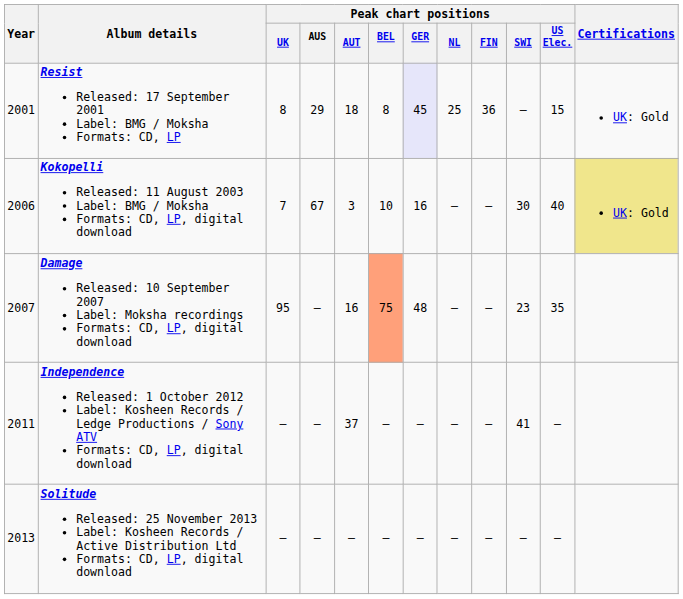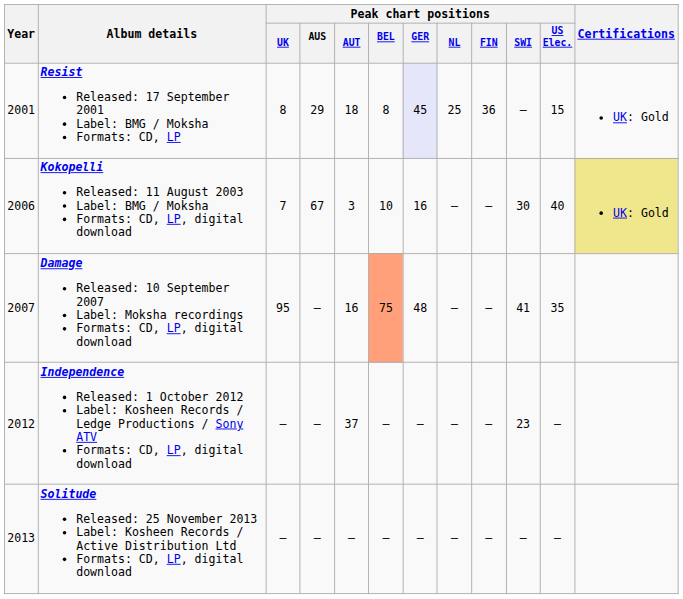(523, 308) 23 -> (523, 308) 41
(21, 423) 2011 -> (21, 423) 2012
(523, 423) 41 -> (523, 423) 23
